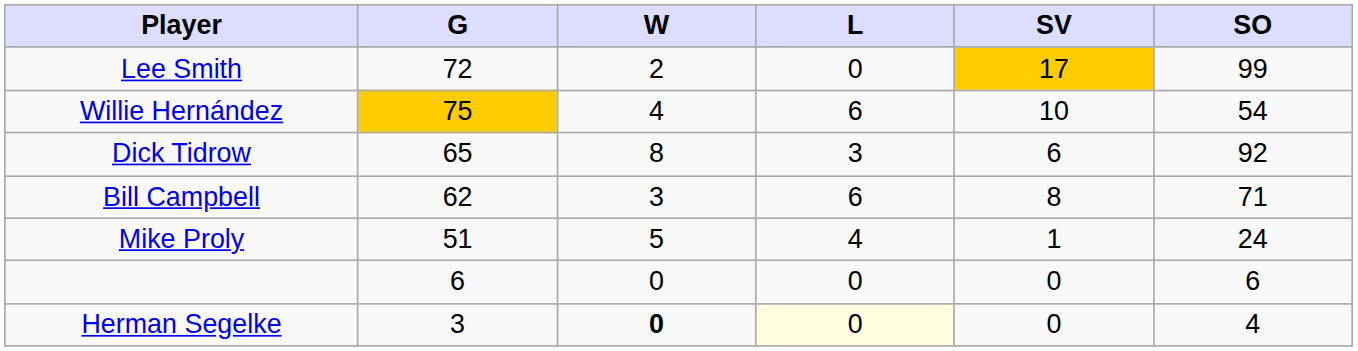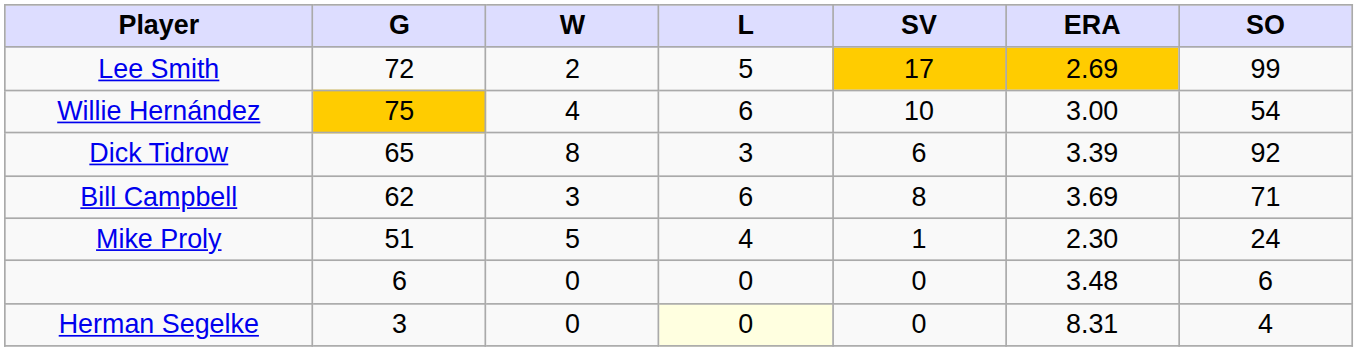+ column: (1092, 25)
(855, 68) 0 -> (746, 68) 5
(656, 324) bold -> (573, 324) normal
